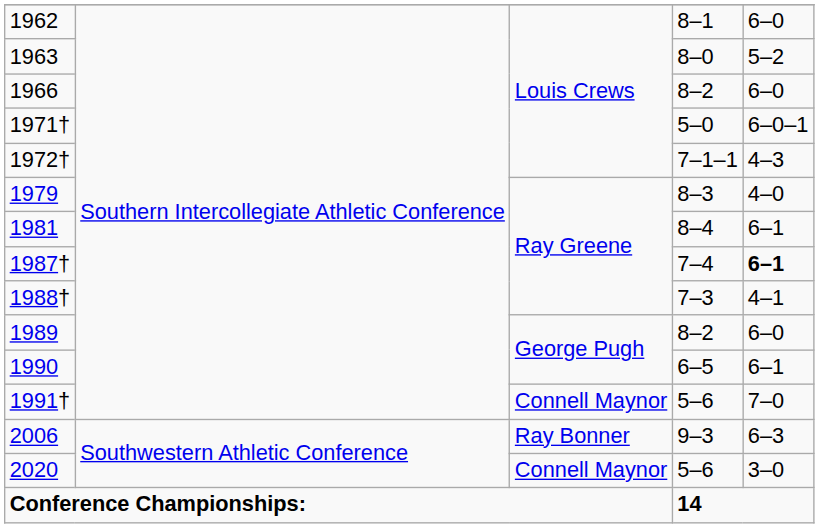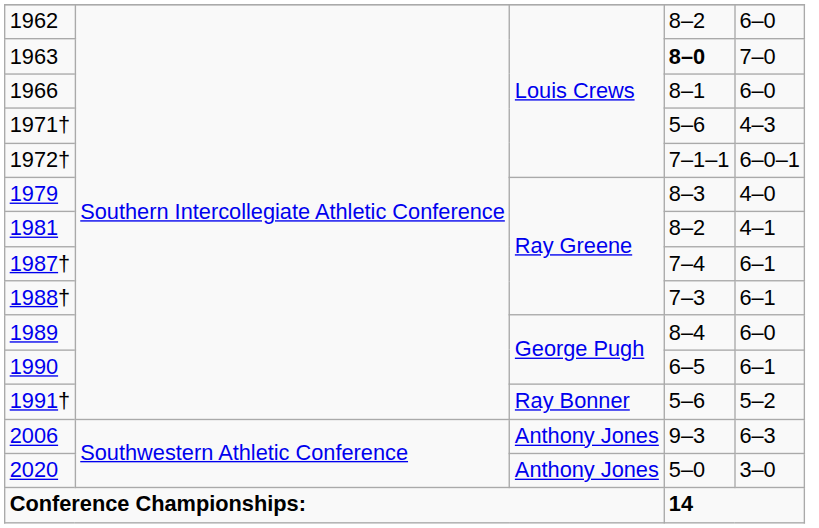(695, 21) 8–1 -> (687, 21) 8–2
(695, 56) normal -> (687, 56) bold
(766, 56) 5–2 -> (758, 56) 7–0
(695, 90) 8–2 -> (687, 90) 8–1
(695, 125) 5–0 -> (687, 125) 5–6
(778, 125) 6–0–1 -> (758, 125) 4–3
(766, 159) 4–3 -> (770, 159) 6–0–1
(695, 228) 8–4 -> (687, 228) 8–2
(766, 228) 6–1 -> (758, 228) 4–1
(766, 263) bold -> (758, 263) normal
(766, 297) 4–1 -> (758, 297) 6–1
(695, 332) 8–2 -> (687, 332) 8–4
(591, 401) Connell Maynor -> (572, 401) Ray Bonner
(766, 401) 7–0 -> (758, 401) 5–2
(572, 435) Ray Bonner -> (587, 435) Anthony Jones
(591, 470) Connell Maynor -> (587, 470) Anthony Jones
(695, 470) 5–6 -> (687, 470) 5–0
